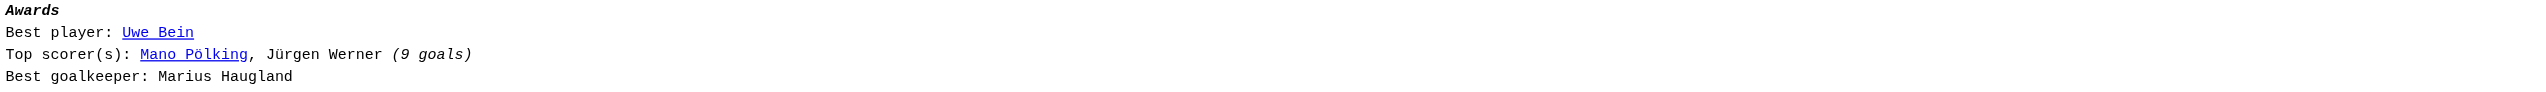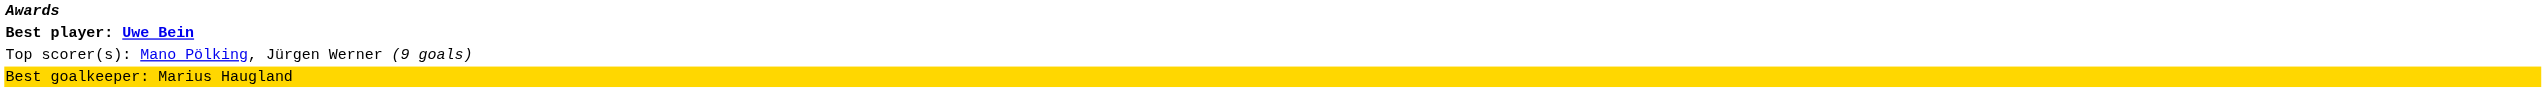(100, 33) normal -> (100, 33) bold
(149, 77) no background -> (149, 77) gold background
